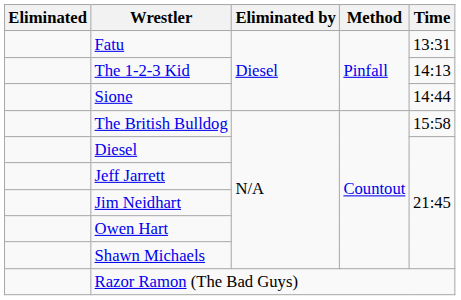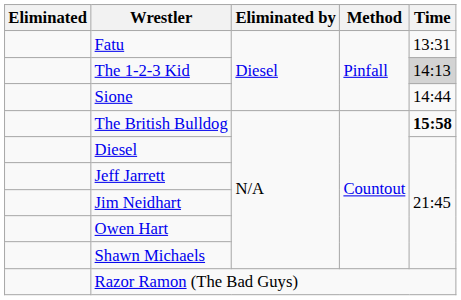(432, 70) no background -> (432, 70) lightgrey background
(432, 123) normal -> (432, 123) bold
